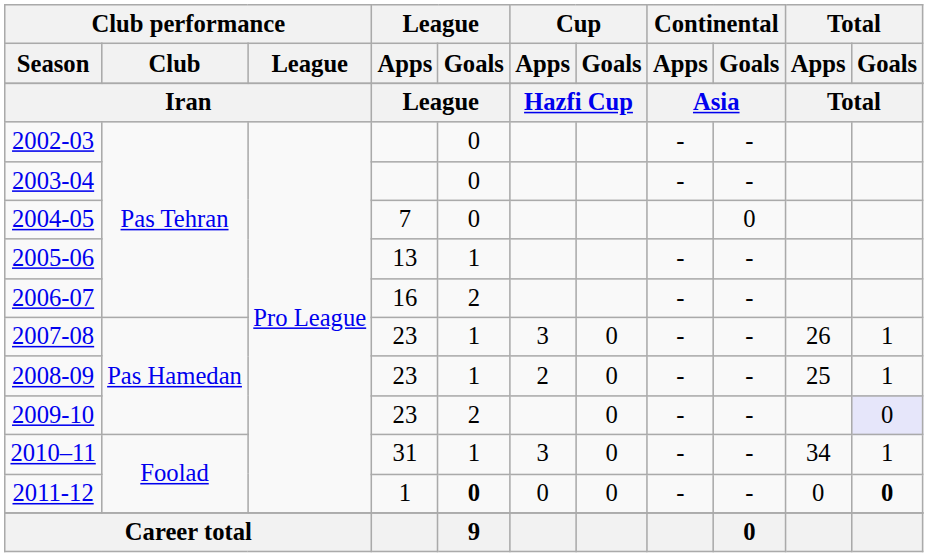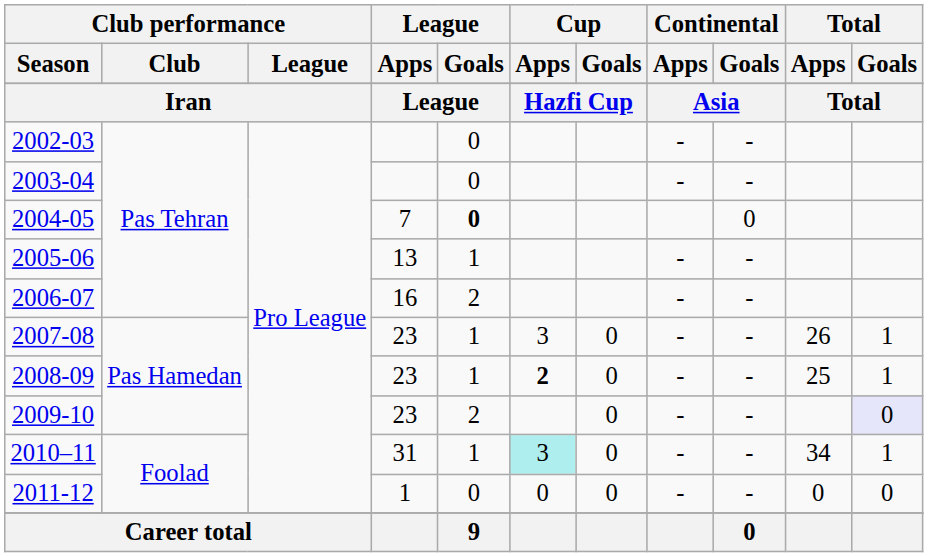(474, 219) normal -> (474, 219) bold
(543, 375) normal -> (543, 375) bold
(543, 453) no background -> (543, 453) paleturquoise background
(474, 492) bold -> (474, 492) normal
(887, 492) bold -> (887, 492) normal
